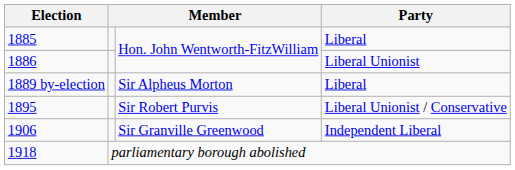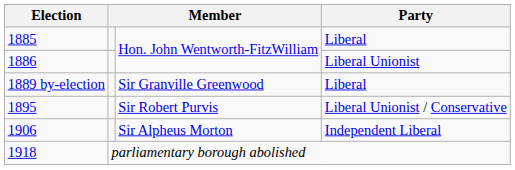(175, 84) Sir Alpheus Morton -> (191, 84) Sir Granville Greenwood
(191, 130) Sir Granville Greenwood -> (175, 130) Sir Alpheus Morton
